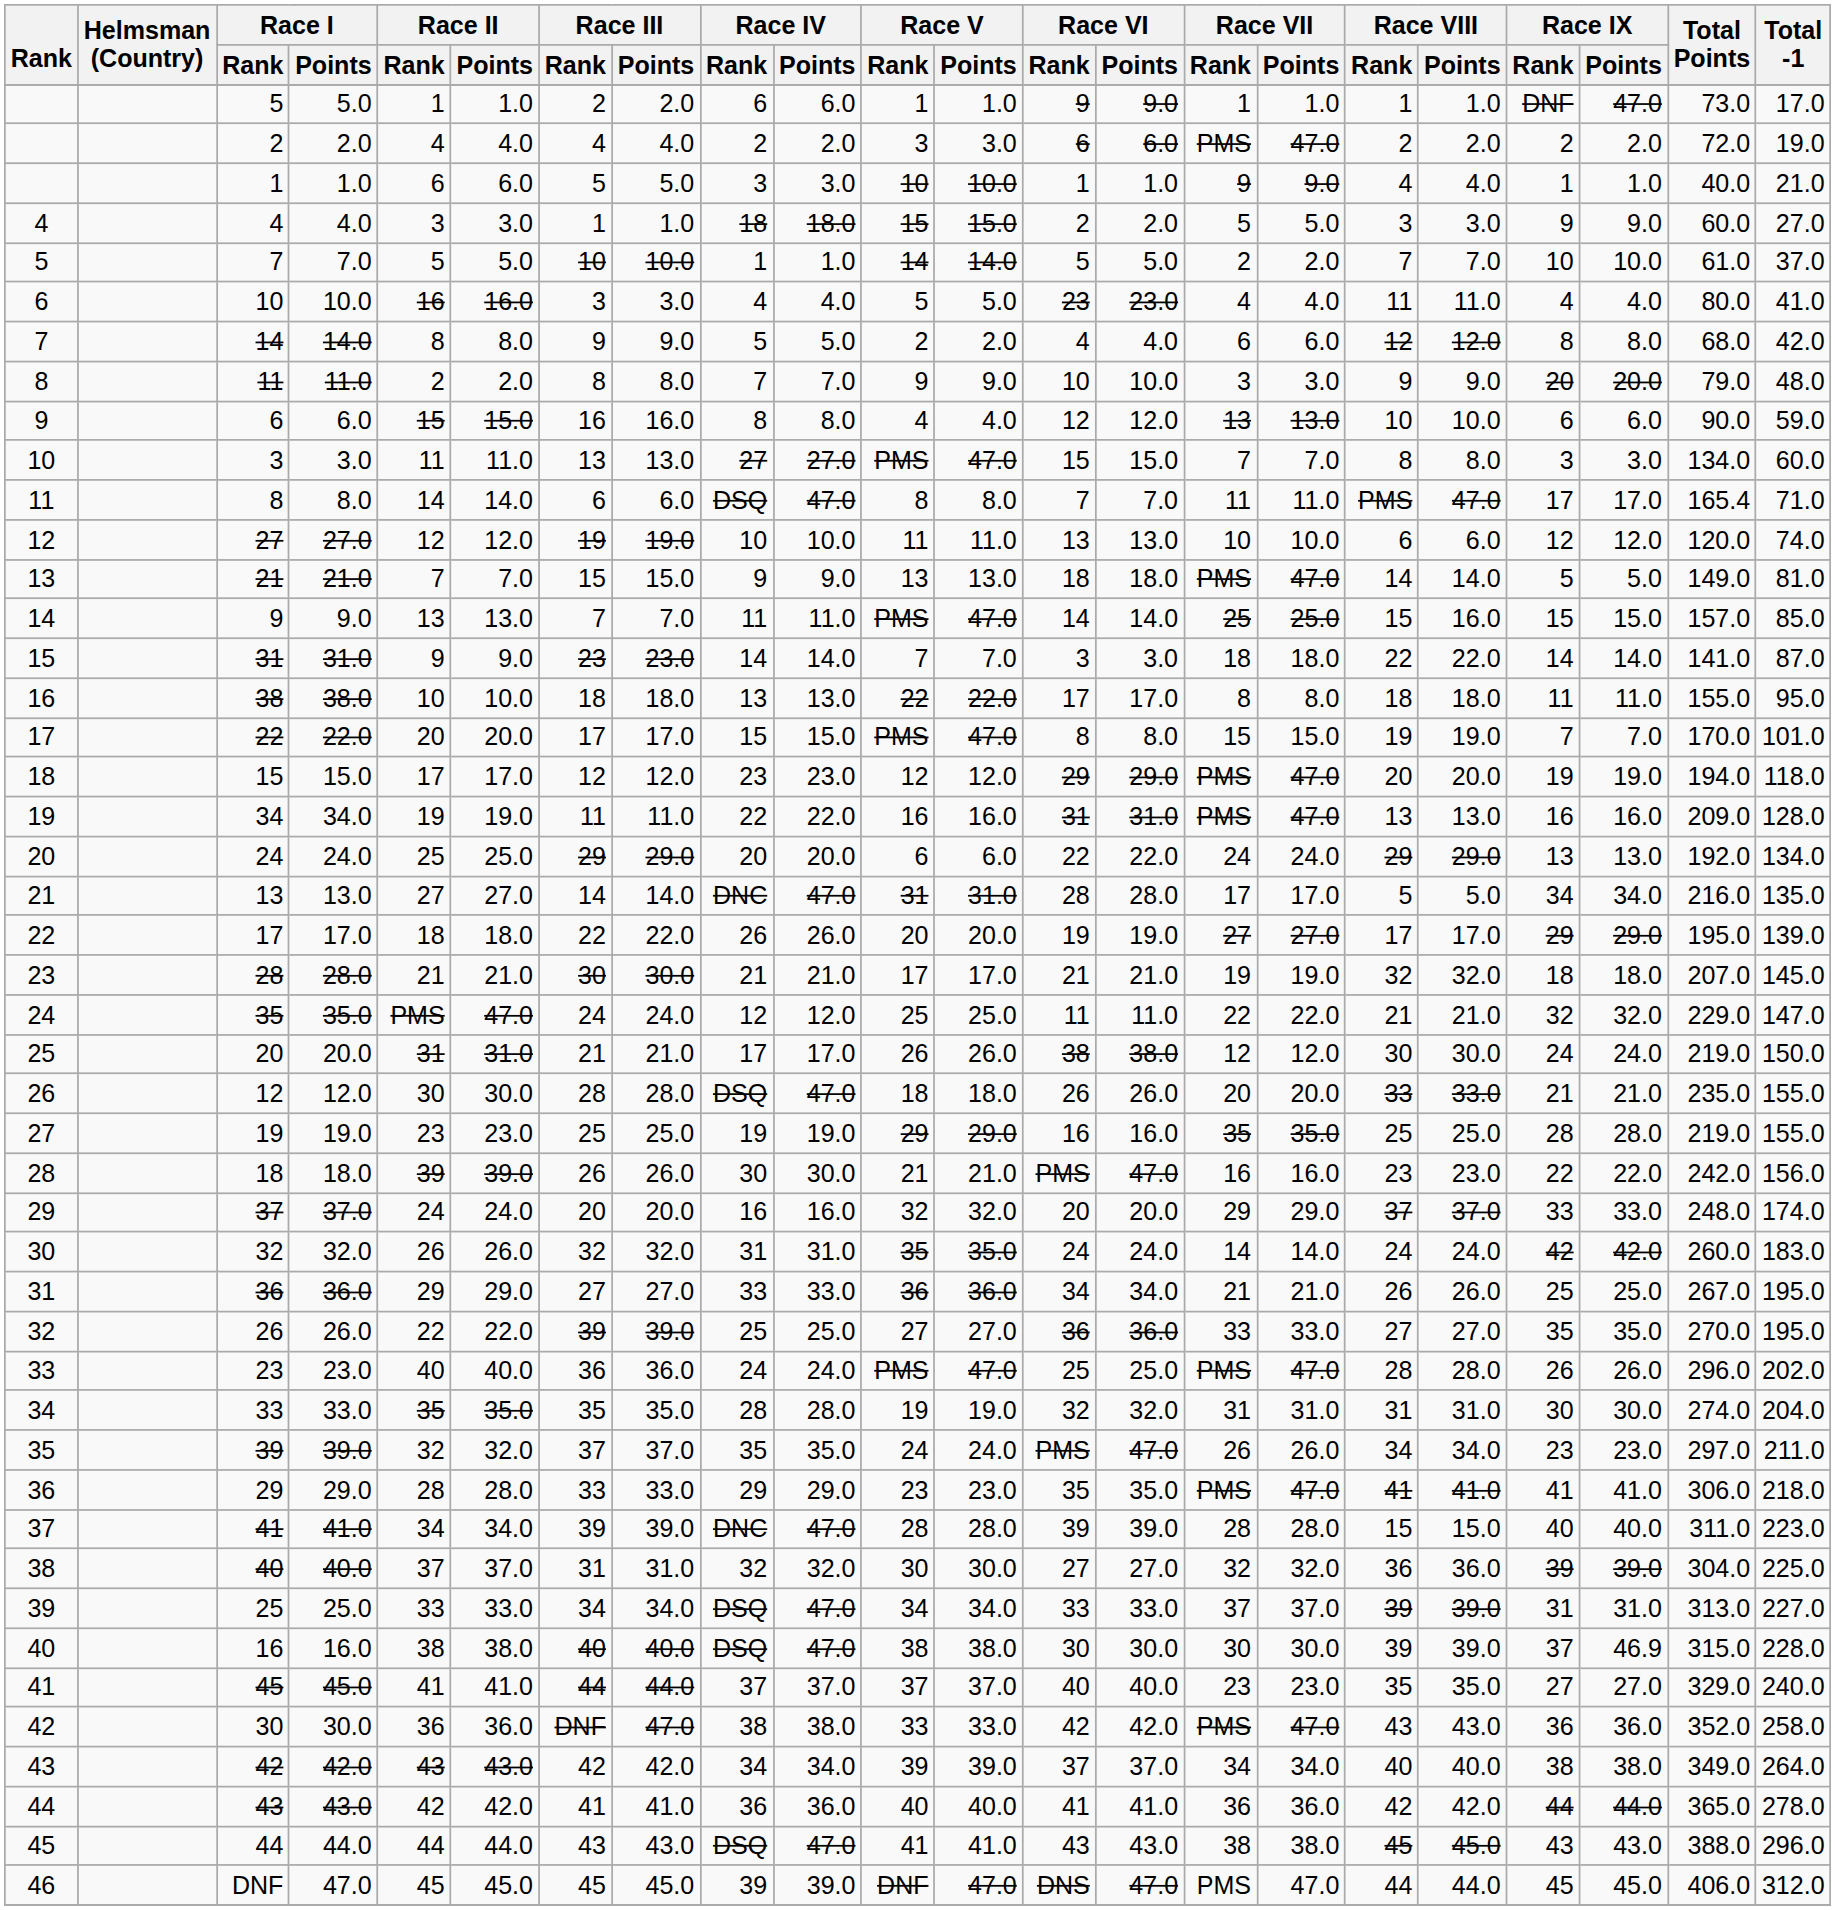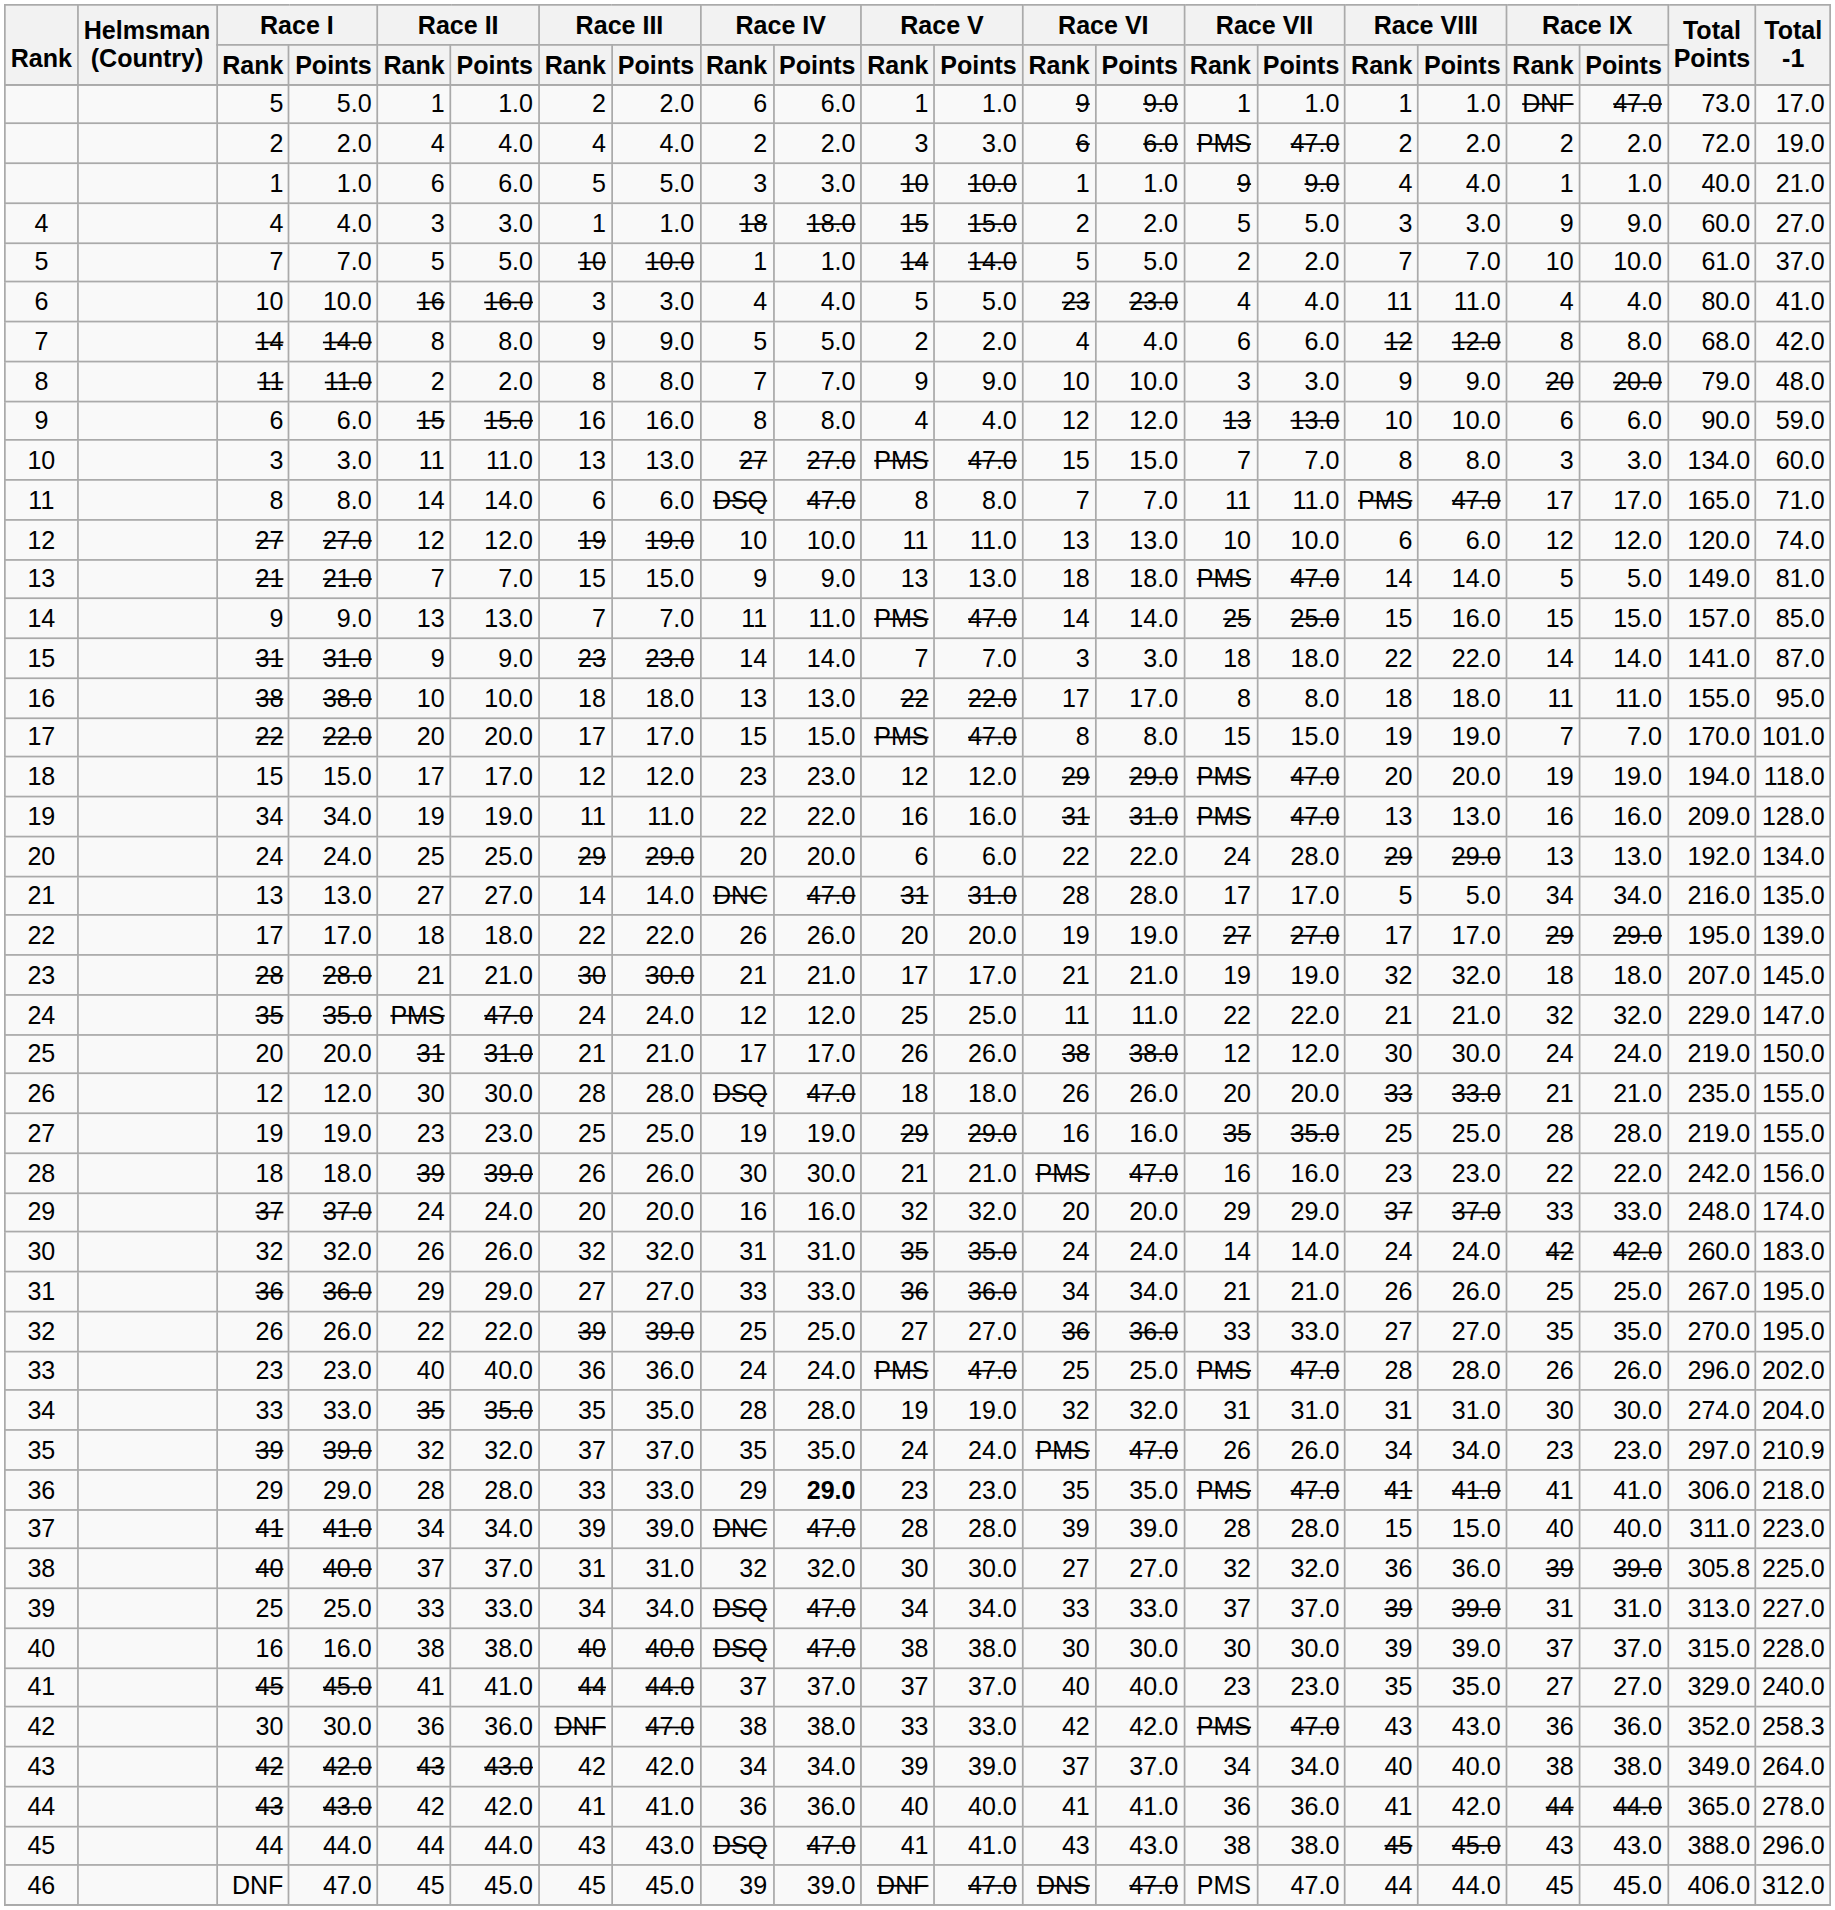(1719, 500) 165.4 -> (1719, 500) 165.0
(1315, 856) 24.0 -> (1315, 856) 28.0
(1794, 1450) 211.0 -> (1793, 1450) 210.9
(831, 1490) normal -> (831, 1490) bold
(1719, 1569) 304.0 -> (1719, 1569) 305.8
(1638, 1648) 46.9 -> (1638, 1648) 37.0
(1793, 1727) 258.0 -> (1793, 1727) 258.3
(1398, 1806) 42 -> (1398, 1806) 41
